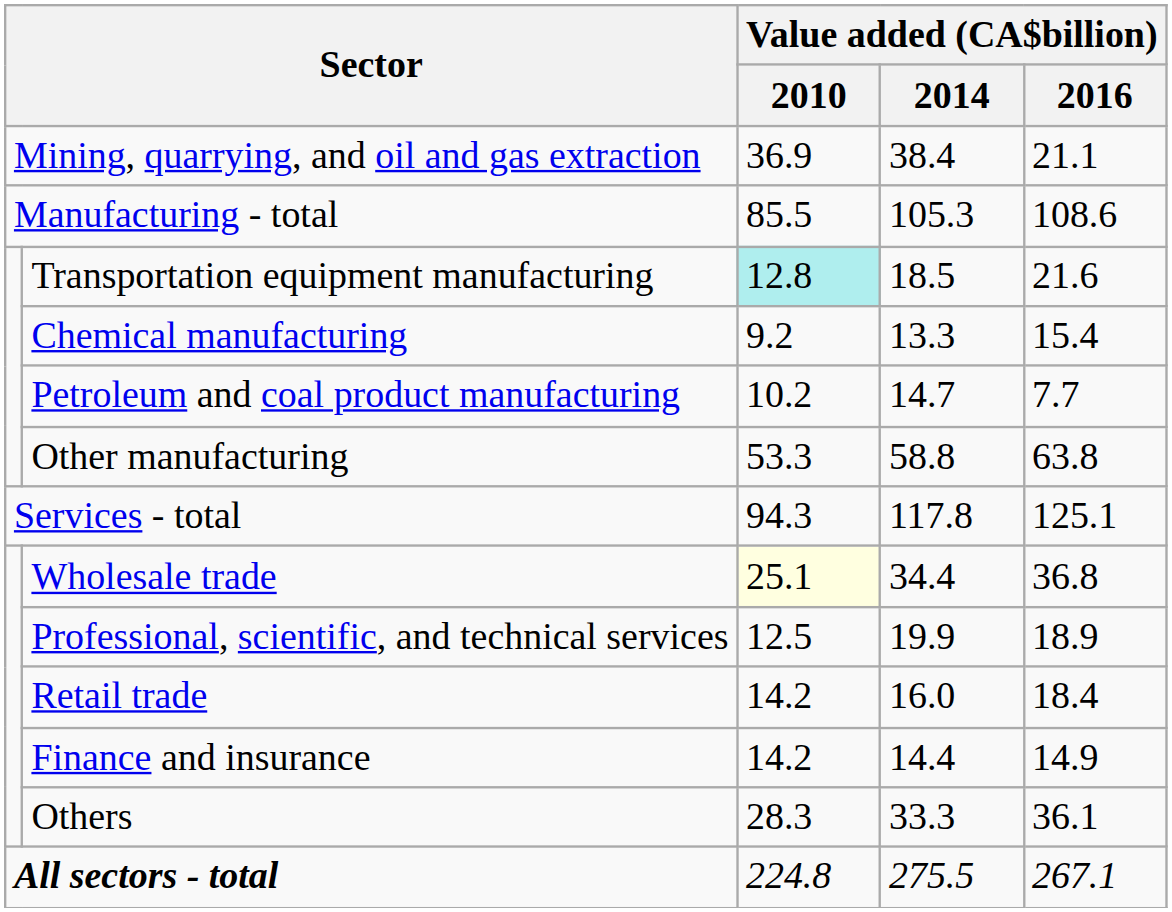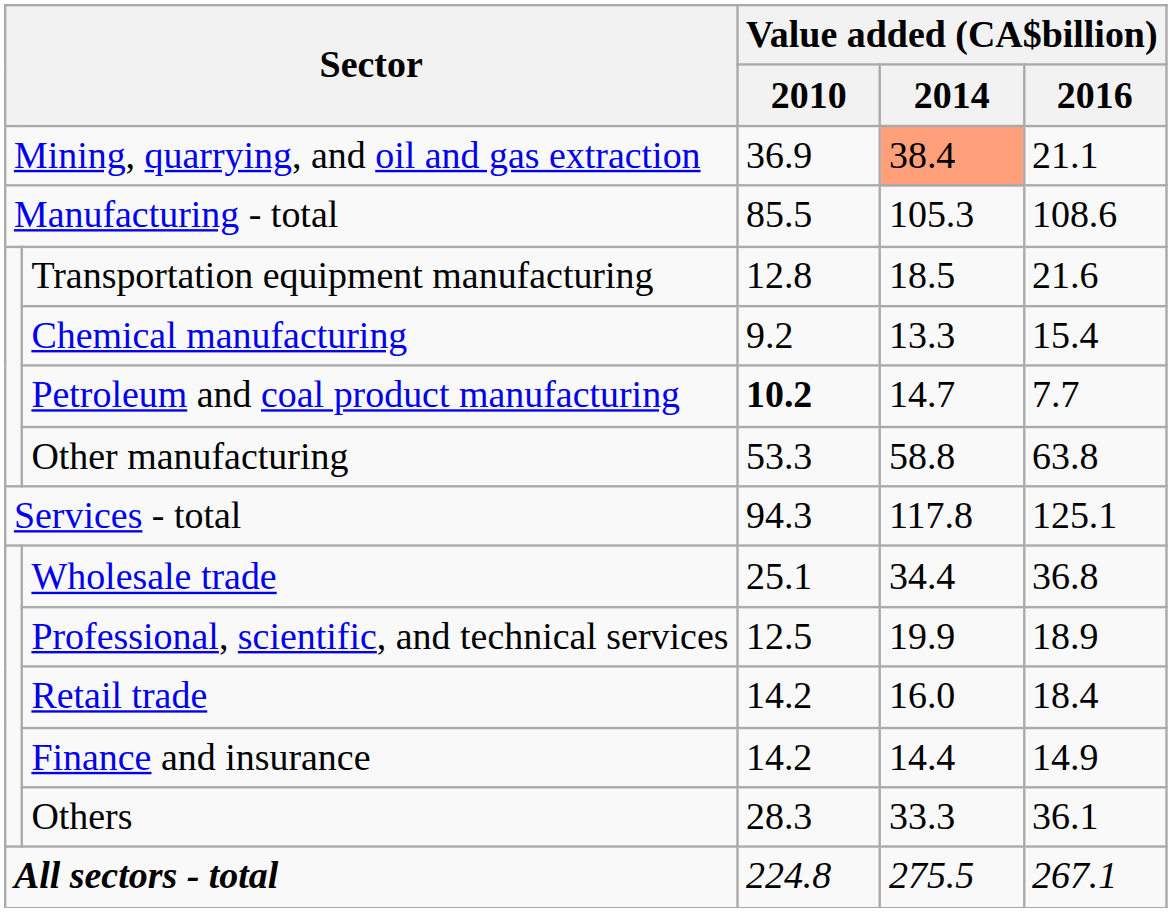(922, 154) no background -> (922, 154) lightsalmon background
(779, 275) paleturquoise background -> (779, 275) no background
(779, 395) normal -> (779, 395) bold
(779, 575) lightyellow background -> (779, 575) no background
